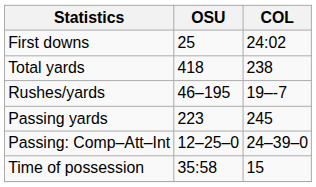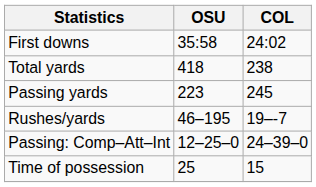(186, 43) 25 -> (197, 43) 35:58
rows swapped: (57, 93) <-> (58, 118)
(197, 168) 35:58 -> (186, 168) 25
